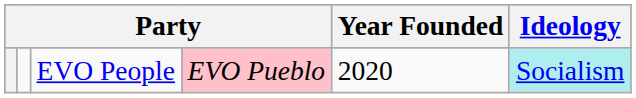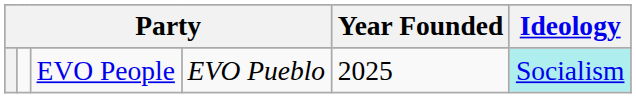(256, 69) pink background -> (256, 69) no background
(365, 69) 2020 -> (365, 69) 2025
